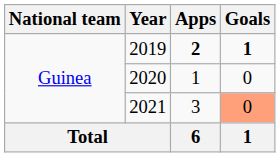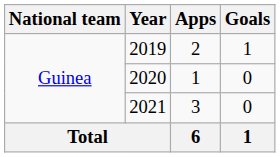(196, 48) bold -> (196, 48) normal
(247, 48) bold -> (247, 48) normal
(247, 107) lightsalmon background -> (247, 107) no background
